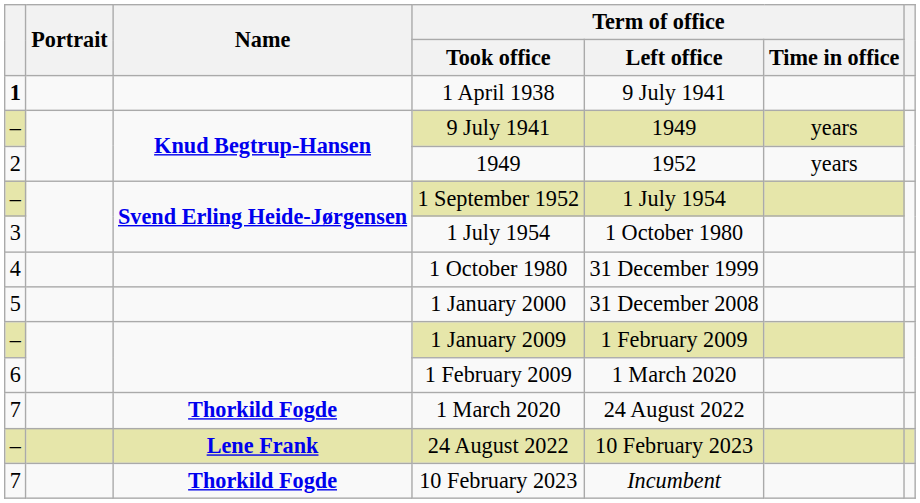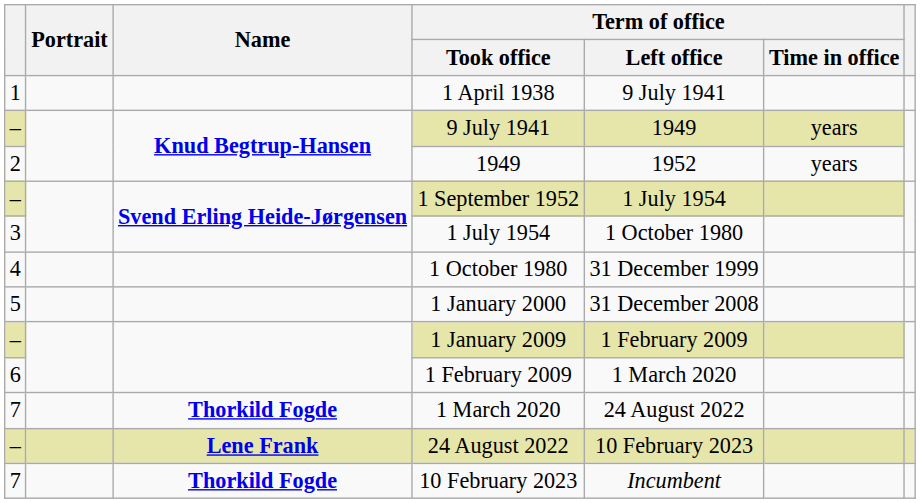(15, 92) bold -> (15, 92) normal
